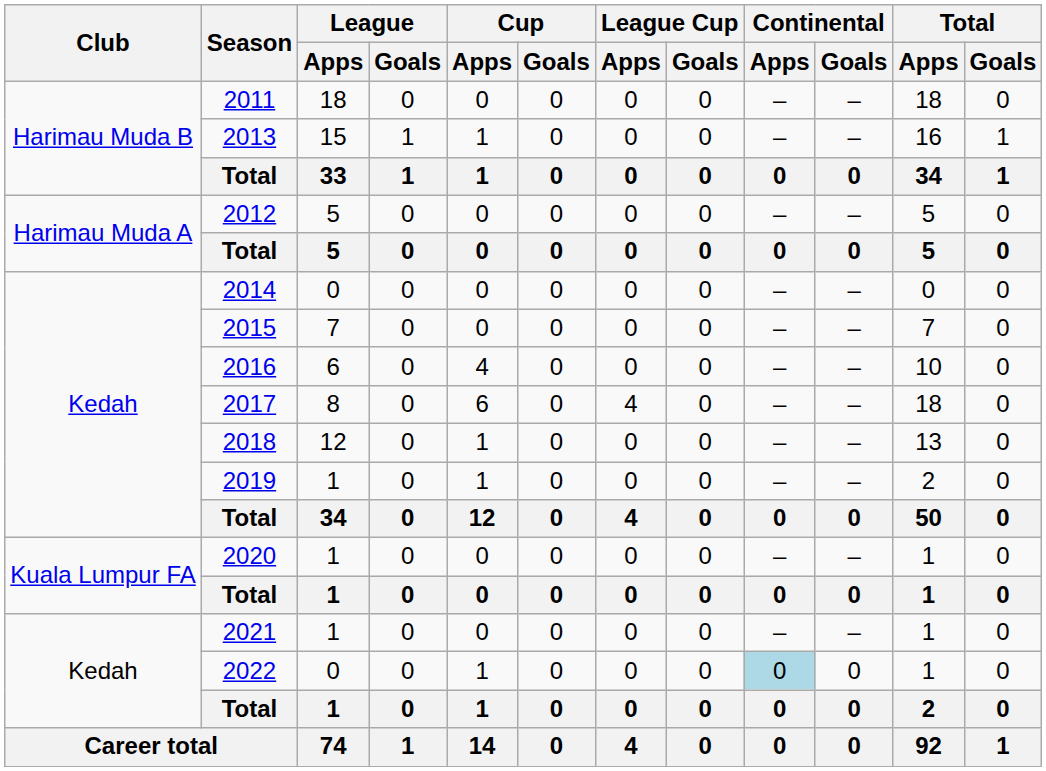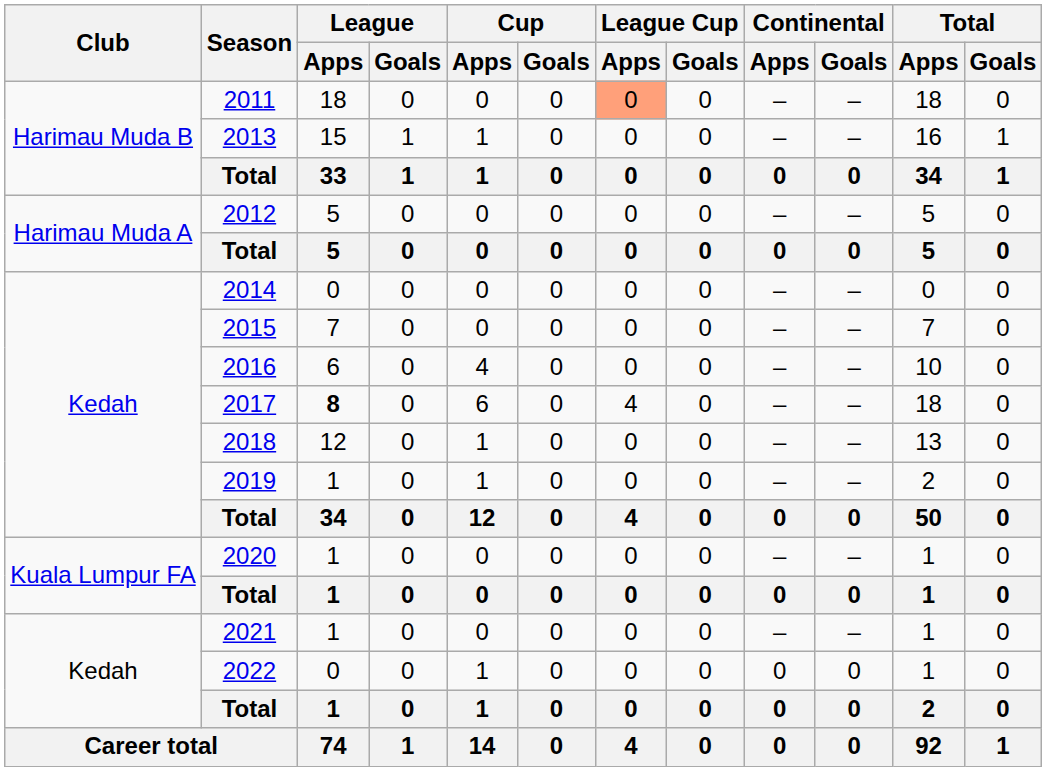(631, 99) no background -> (631, 99) lightsalmon background
(333, 404) normal -> (333, 404) bold
(780, 670) lightblue background -> (780, 670) no background
